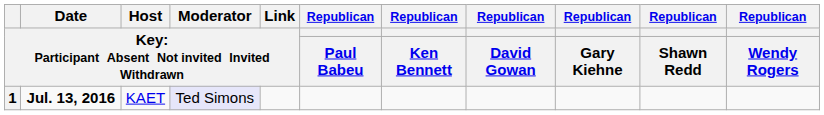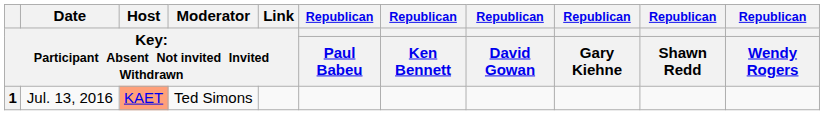(71, 97) bold -> (70, 97) normal
(145, 97) no background -> (144, 97) lightsalmon background
(215, 97) lavender background -> (213, 97) no background
